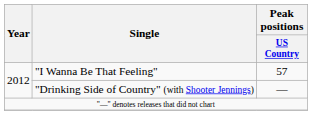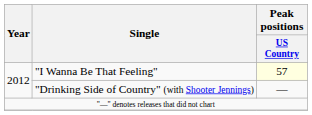(282, 71) no background -> (282, 71) lightyellow background
